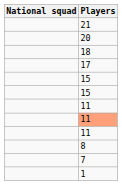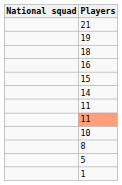(85, 38) 20 -> (85, 38) 19
(85, 65) 17 -> (85, 65) 16
(85, 92) 15 -> (85, 92) 14
(85, 133) 11 -> (85, 133) 10
(83, 160) 7 -> (83, 160) 5
